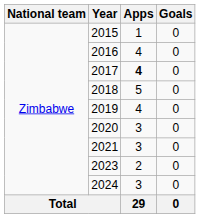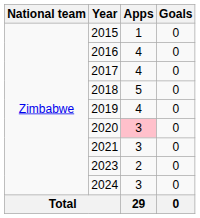(139, 71) bold -> (139, 71) normal
(139, 128) no background -> (139, 128) pink background
